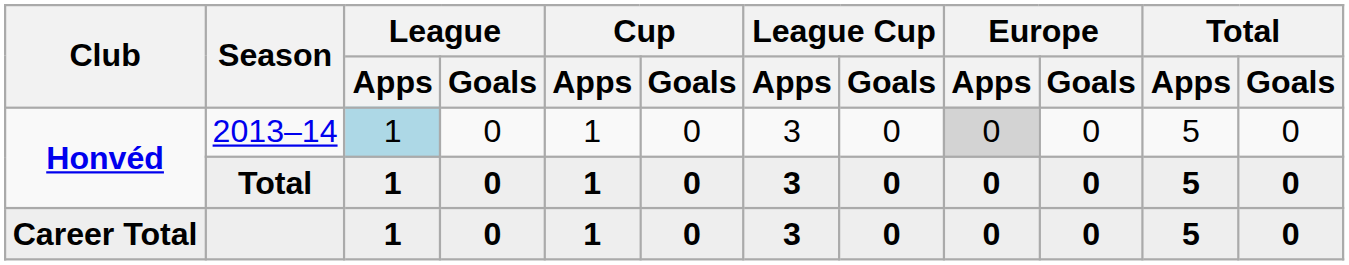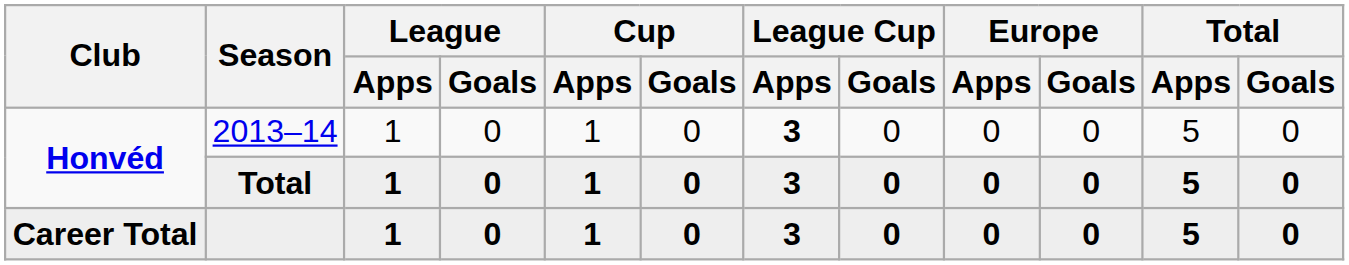(393, 132) lightblue background -> (393, 132) no background
(792, 132) normal -> (792, 132) bold
(991, 132) lightgrey background -> (991, 132) no background
